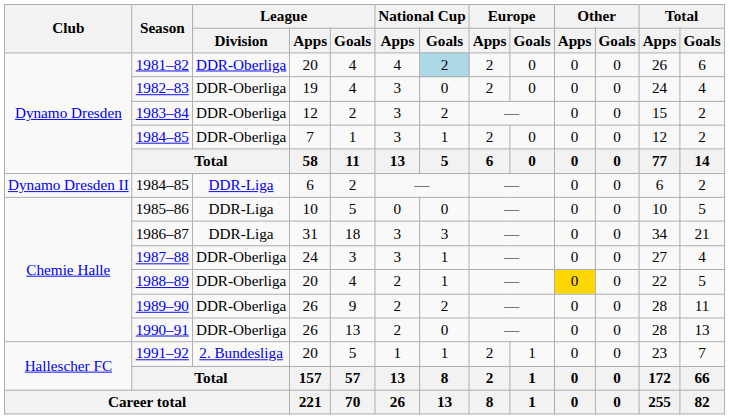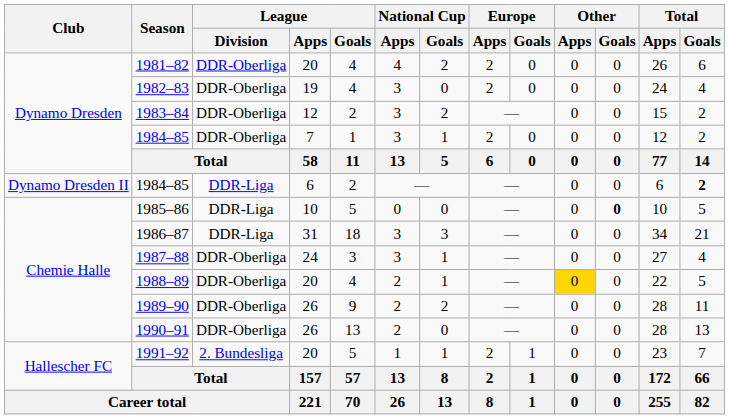(445, 64) lightblue background -> (445, 64) no background
(702, 185) normal -> (702, 185) bold
(617, 209) normal -> (617, 209) bold
